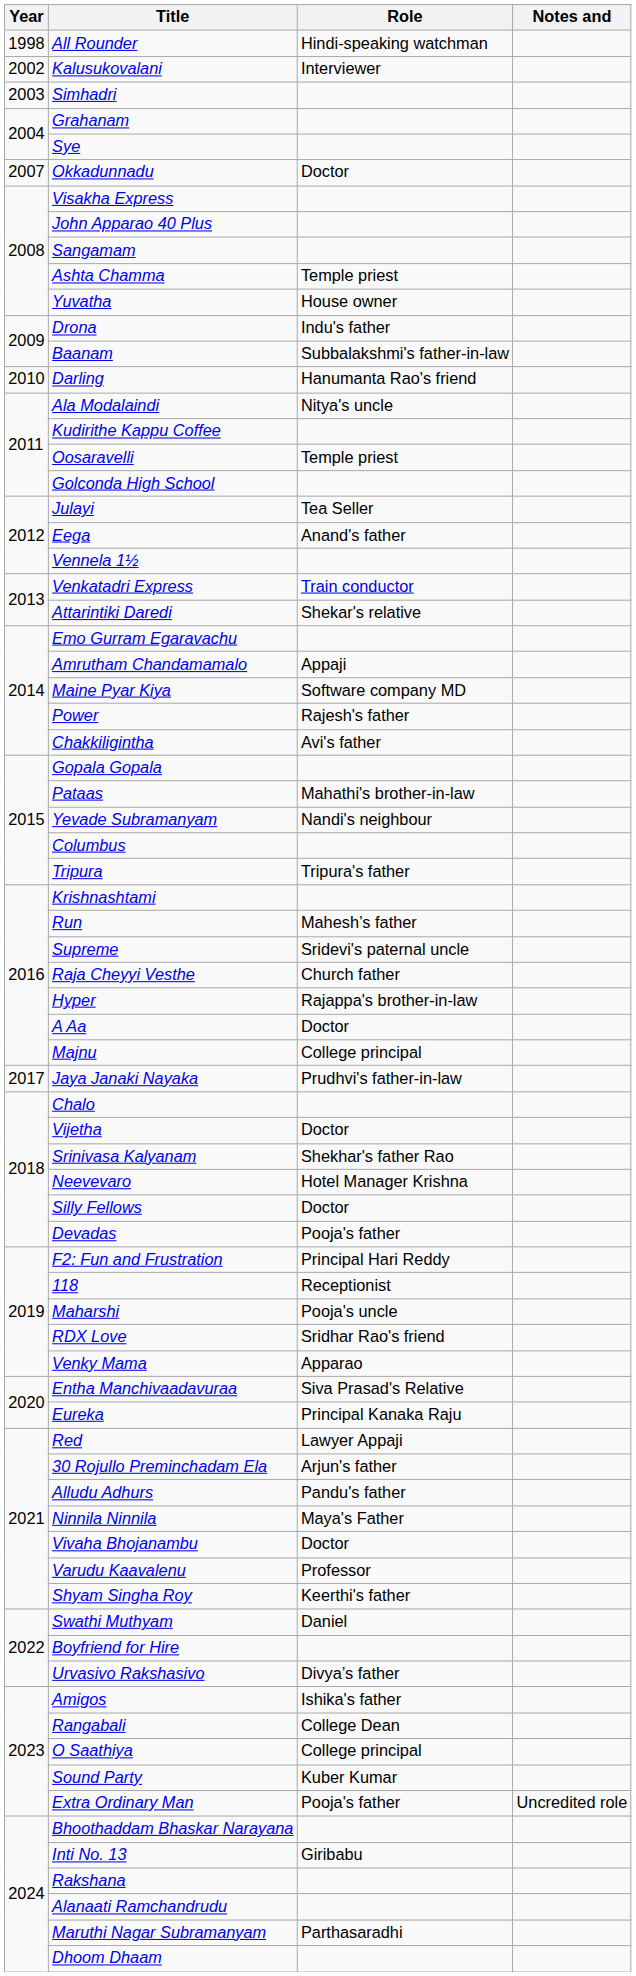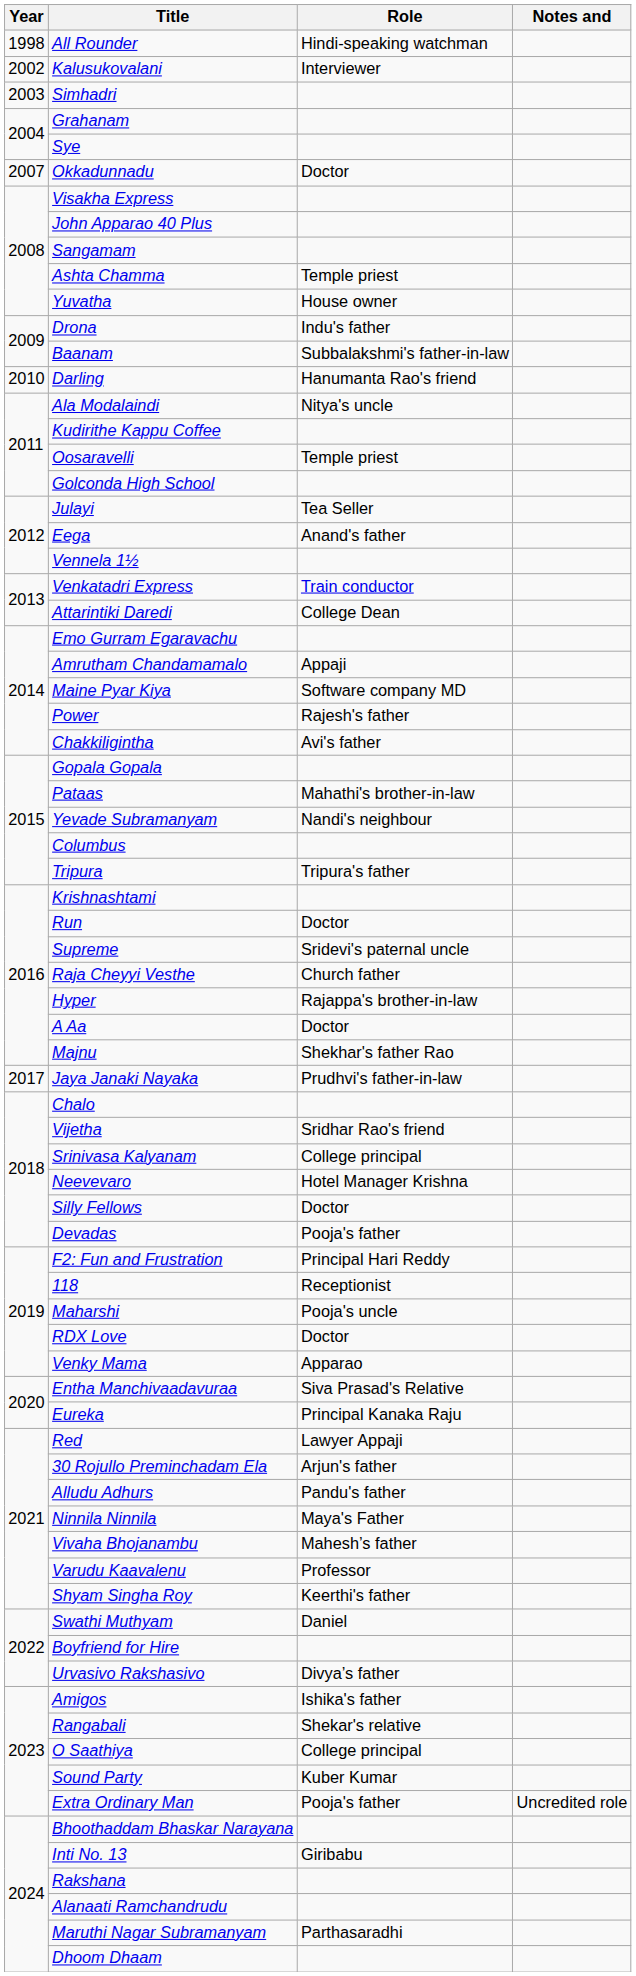(361, 612) Shekar's relative -> (350, 612) College Dean
(359, 923) Mahesh’s father -> (325, 923) Doctor
(361, 1052) College principal -> (377, 1052) Shekhar's father Rao
(325, 1130) Doctor -> (373, 1130) Sridhar Rao's friend
(377, 1156) Shekhar's father Rao -> (361, 1156) College principal
(373, 1337) Sridhar Rao's friend -> (325, 1337) Doctor
(325, 1544) Doctor -> (359, 1544) Mahesh’s father
(350, 1725) College Dean -> (361, 1725) Shekar's relative
